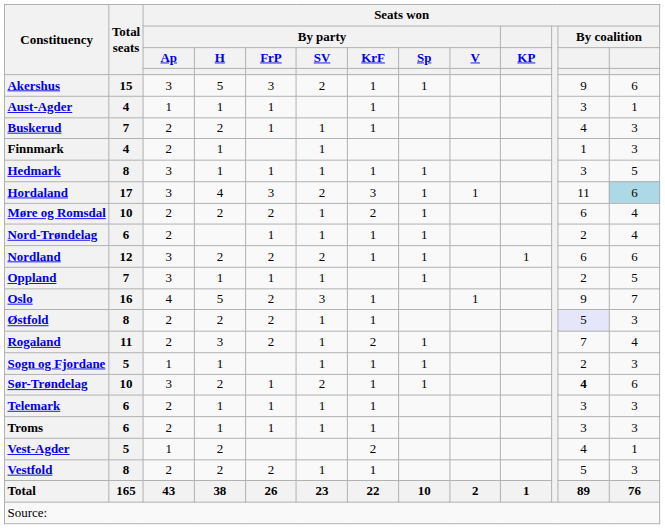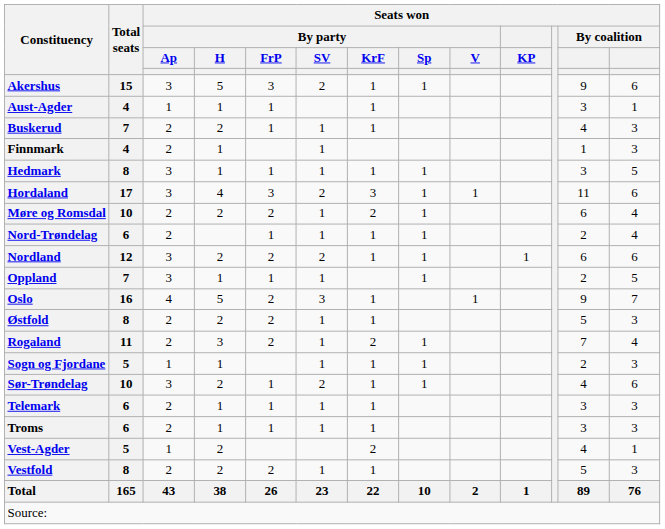(635, 192) lightblue background -> (635, 192) no background
(583, 320) lavender background -> (583, 320) no background
(583, 385) bold -> (583, 385) normal
